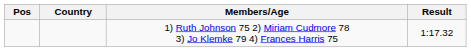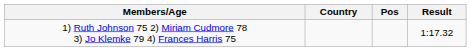columns swapped: (22, 12) <-> (257, 12)
